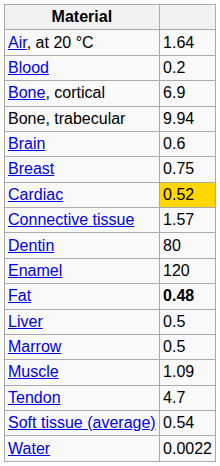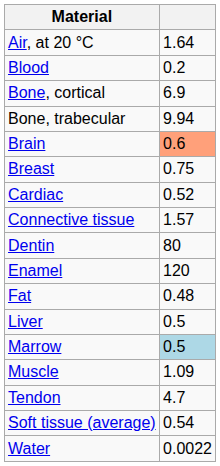(174, 144) no background -> (174, 144) lightsalmon background
(179, 194) gold background -> (179, 194) no background
(179, 296) bold -> (179, 296) normal
(174, 347) no background -> (174, 347) lightblue background
